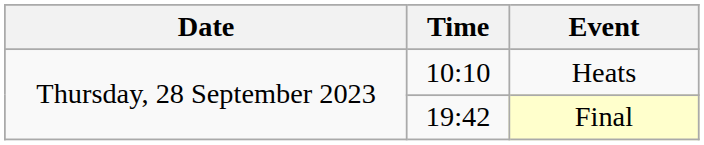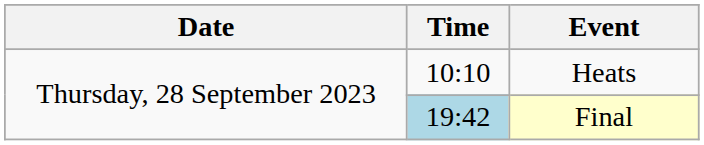(458, 116) no background -> (458, 116) lightblue background
